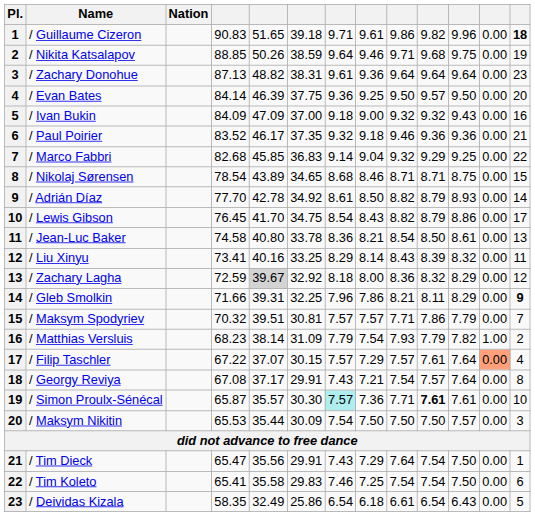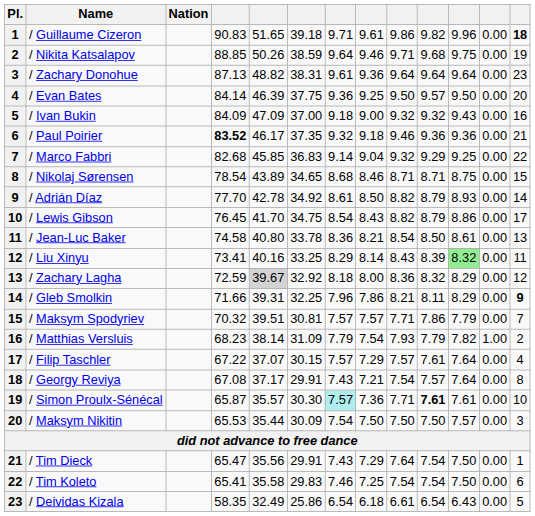(230, 136) normal -> (230, 136) bold
(464, 258) no background -> (464, 258) lightgreen background
(495, 359) lightsalmon background -> (495, 359) no background
